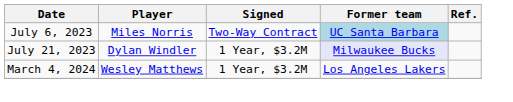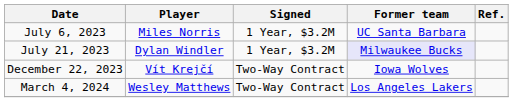(263, 32) Two-Way Contract -> (290, 32) 1 Year, $3.2M
(384, 32) lightblue background -> (411, 32) no background
+ row: (65, 69)
(263, 69) 1 Year, $3.2M -> (290, 87) Two-Way Contract
